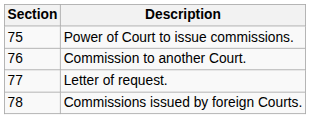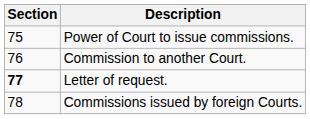(15, 80) normal -> (15, 80) bold
